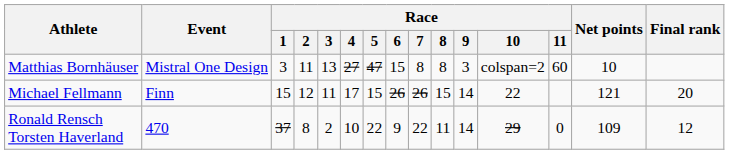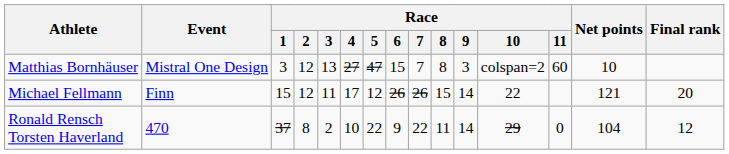(306, 67) 11 -> (306, 67) 12
(420, 67) 8 -> (420, 67) 7
(374, 93) 15 -> (374, 93) 12
(609, 128) 109 -> (609, 128) 104
